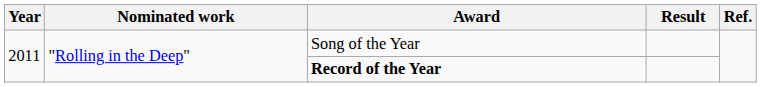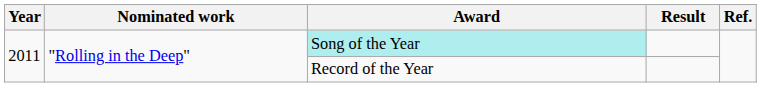(365, 43) no background -> (365, 43) paleturquoise background
(376, 69) bold -> (372, 69) normal
